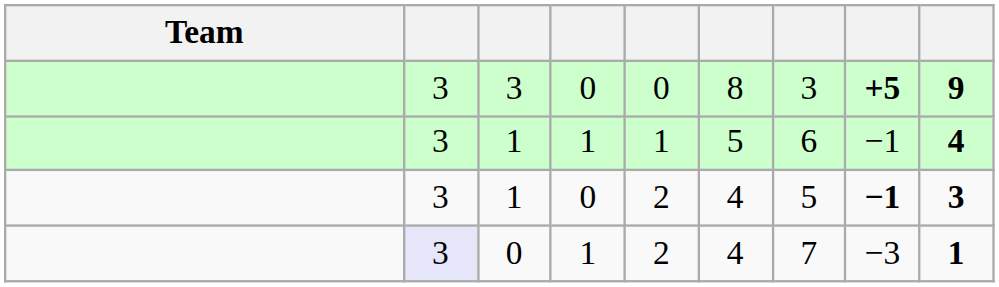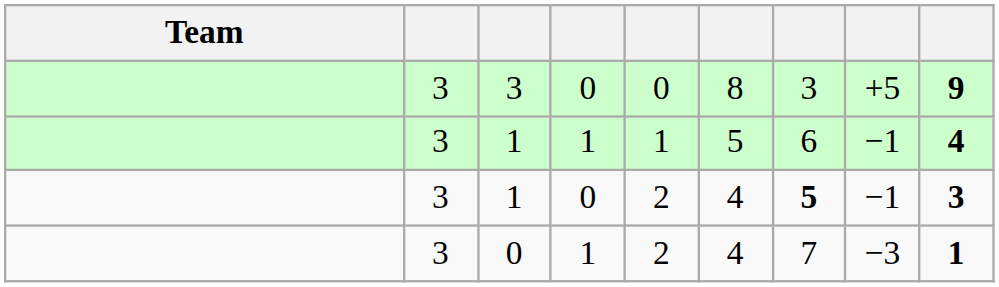(882, 87) bold -> (882, 87) normal
(809, 197) normal -> (809, 197) bold
(882, 197) bold -> (882, 197) normal
(440, 252) lavender background -> (440, 252) no background
